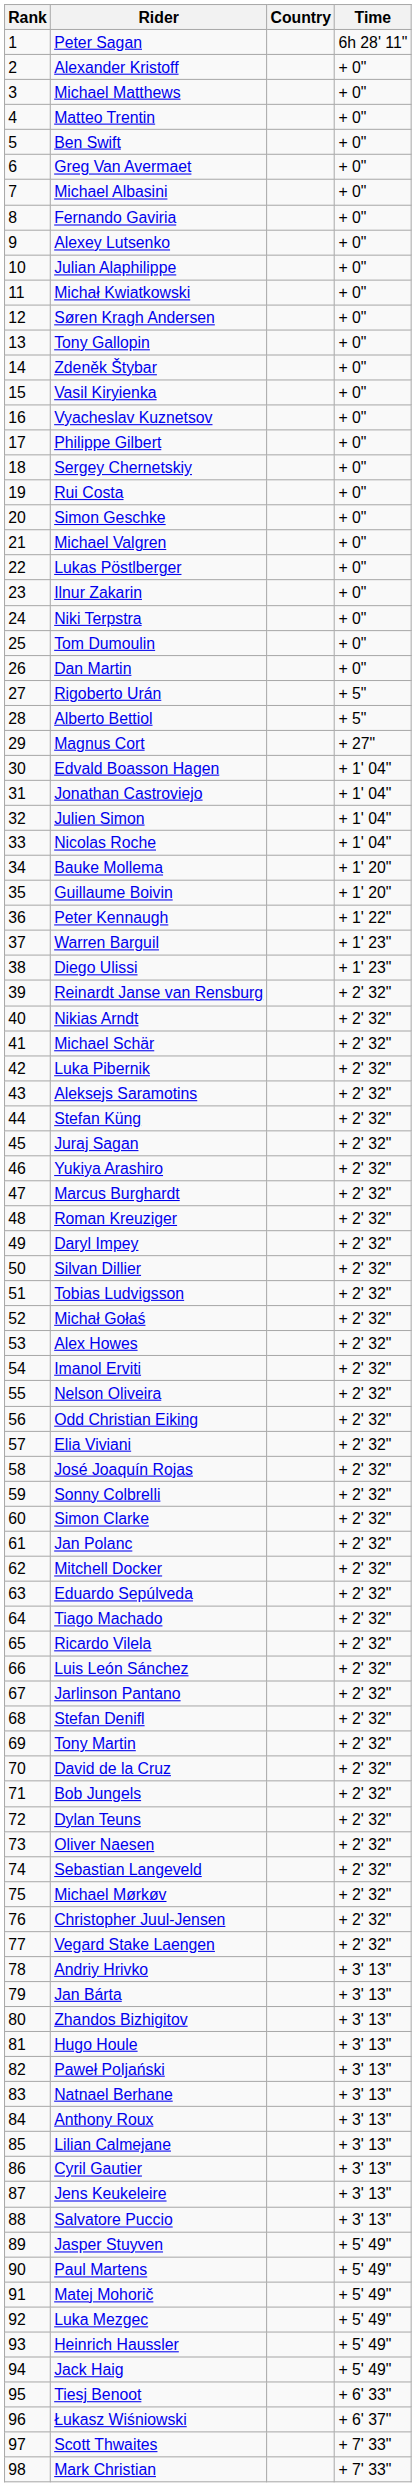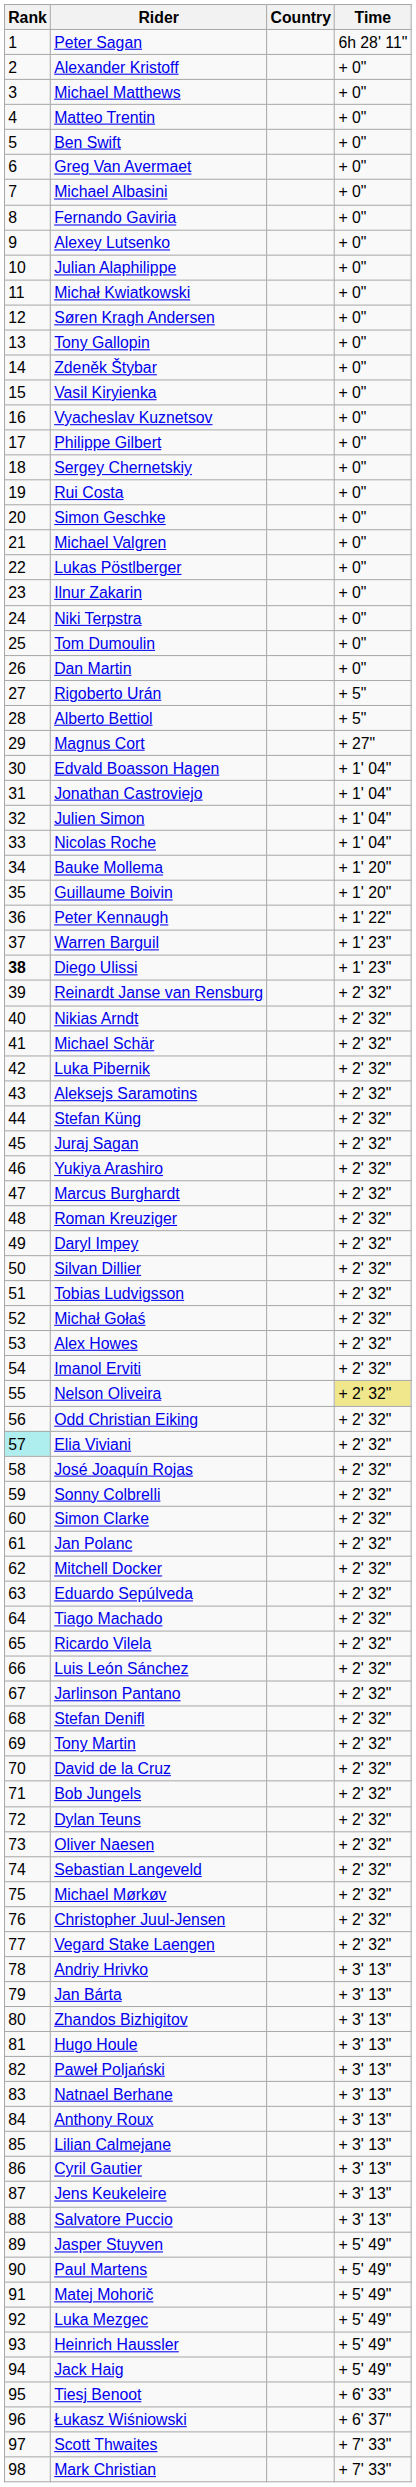(17, 968) normal -> (17, 968) bold
(365, 1394) no background -> (365, 1394) khaki background
(17, 1444) no background -> (17, 1444) paleturquoise background
